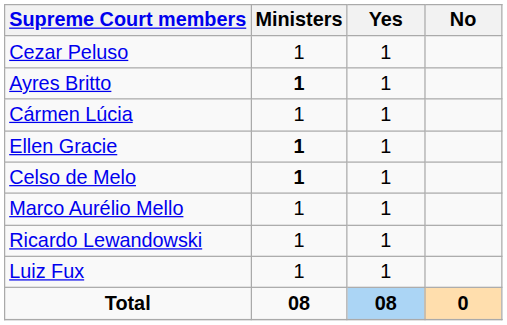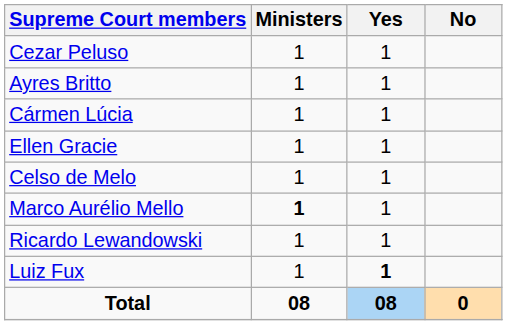(299, 83) bold -> (299, 83) normal
(299, 146) bold -> (299, 146) normal
(299, 177) bold -> (299, 177) normal
(299, 209) normal -> (299, 209) bold
(386, 271) normal -> (386, 271) bold
